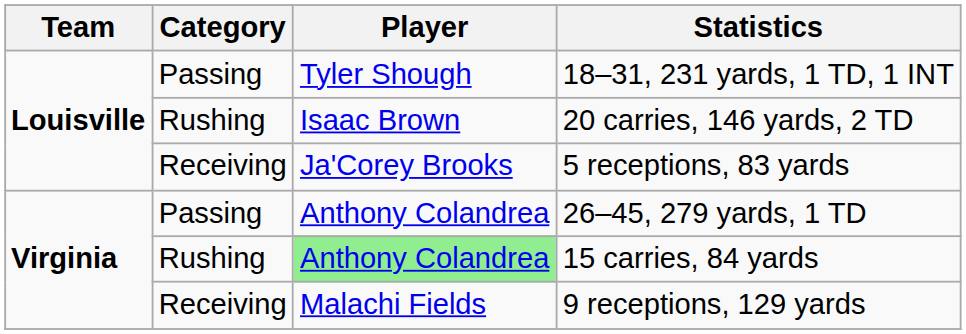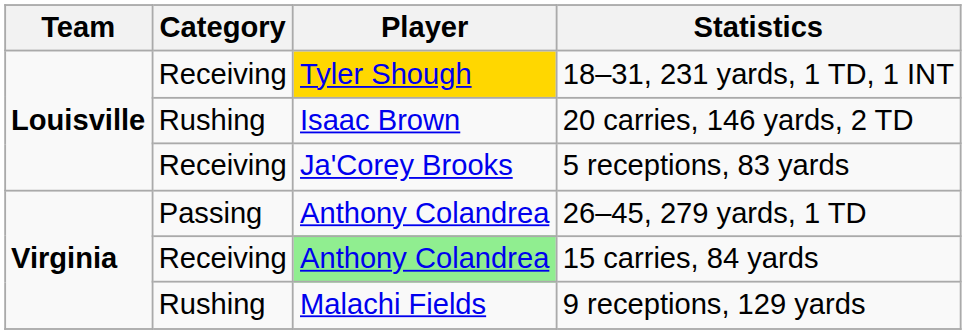(211, 73) Passing -> (223, 73) Receiving
(386, 73) no background -> (386, 73) gold background
(212, 258) Rushing -> (223, 258) Receiving
(223, 304) Receiving -> (212, 304) Rushing
